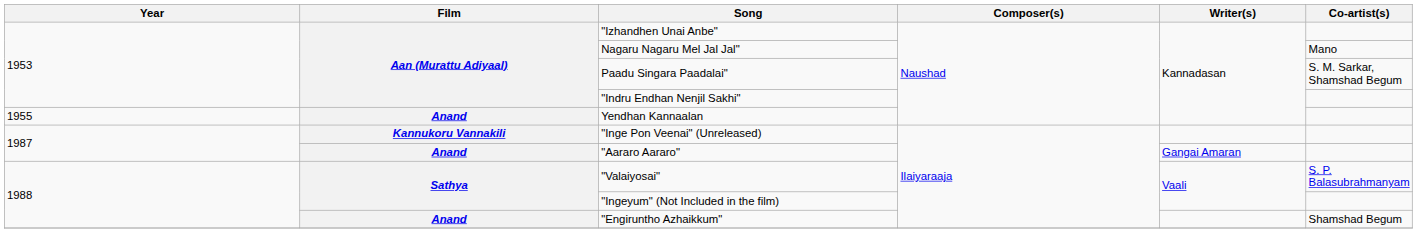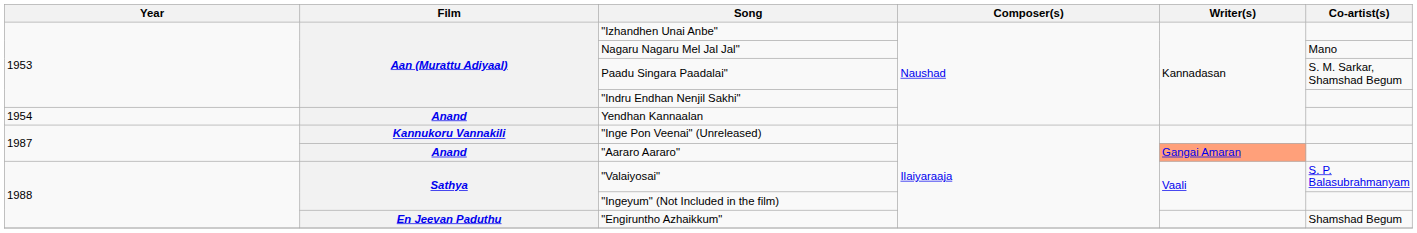(20, 116) 1955 -> (20, 116) 1954
(1202, 152) no background -> (1202, 152) lightsalmon background
(449, 219) Anand -> (449, 219) En Jeevan Paduthu
